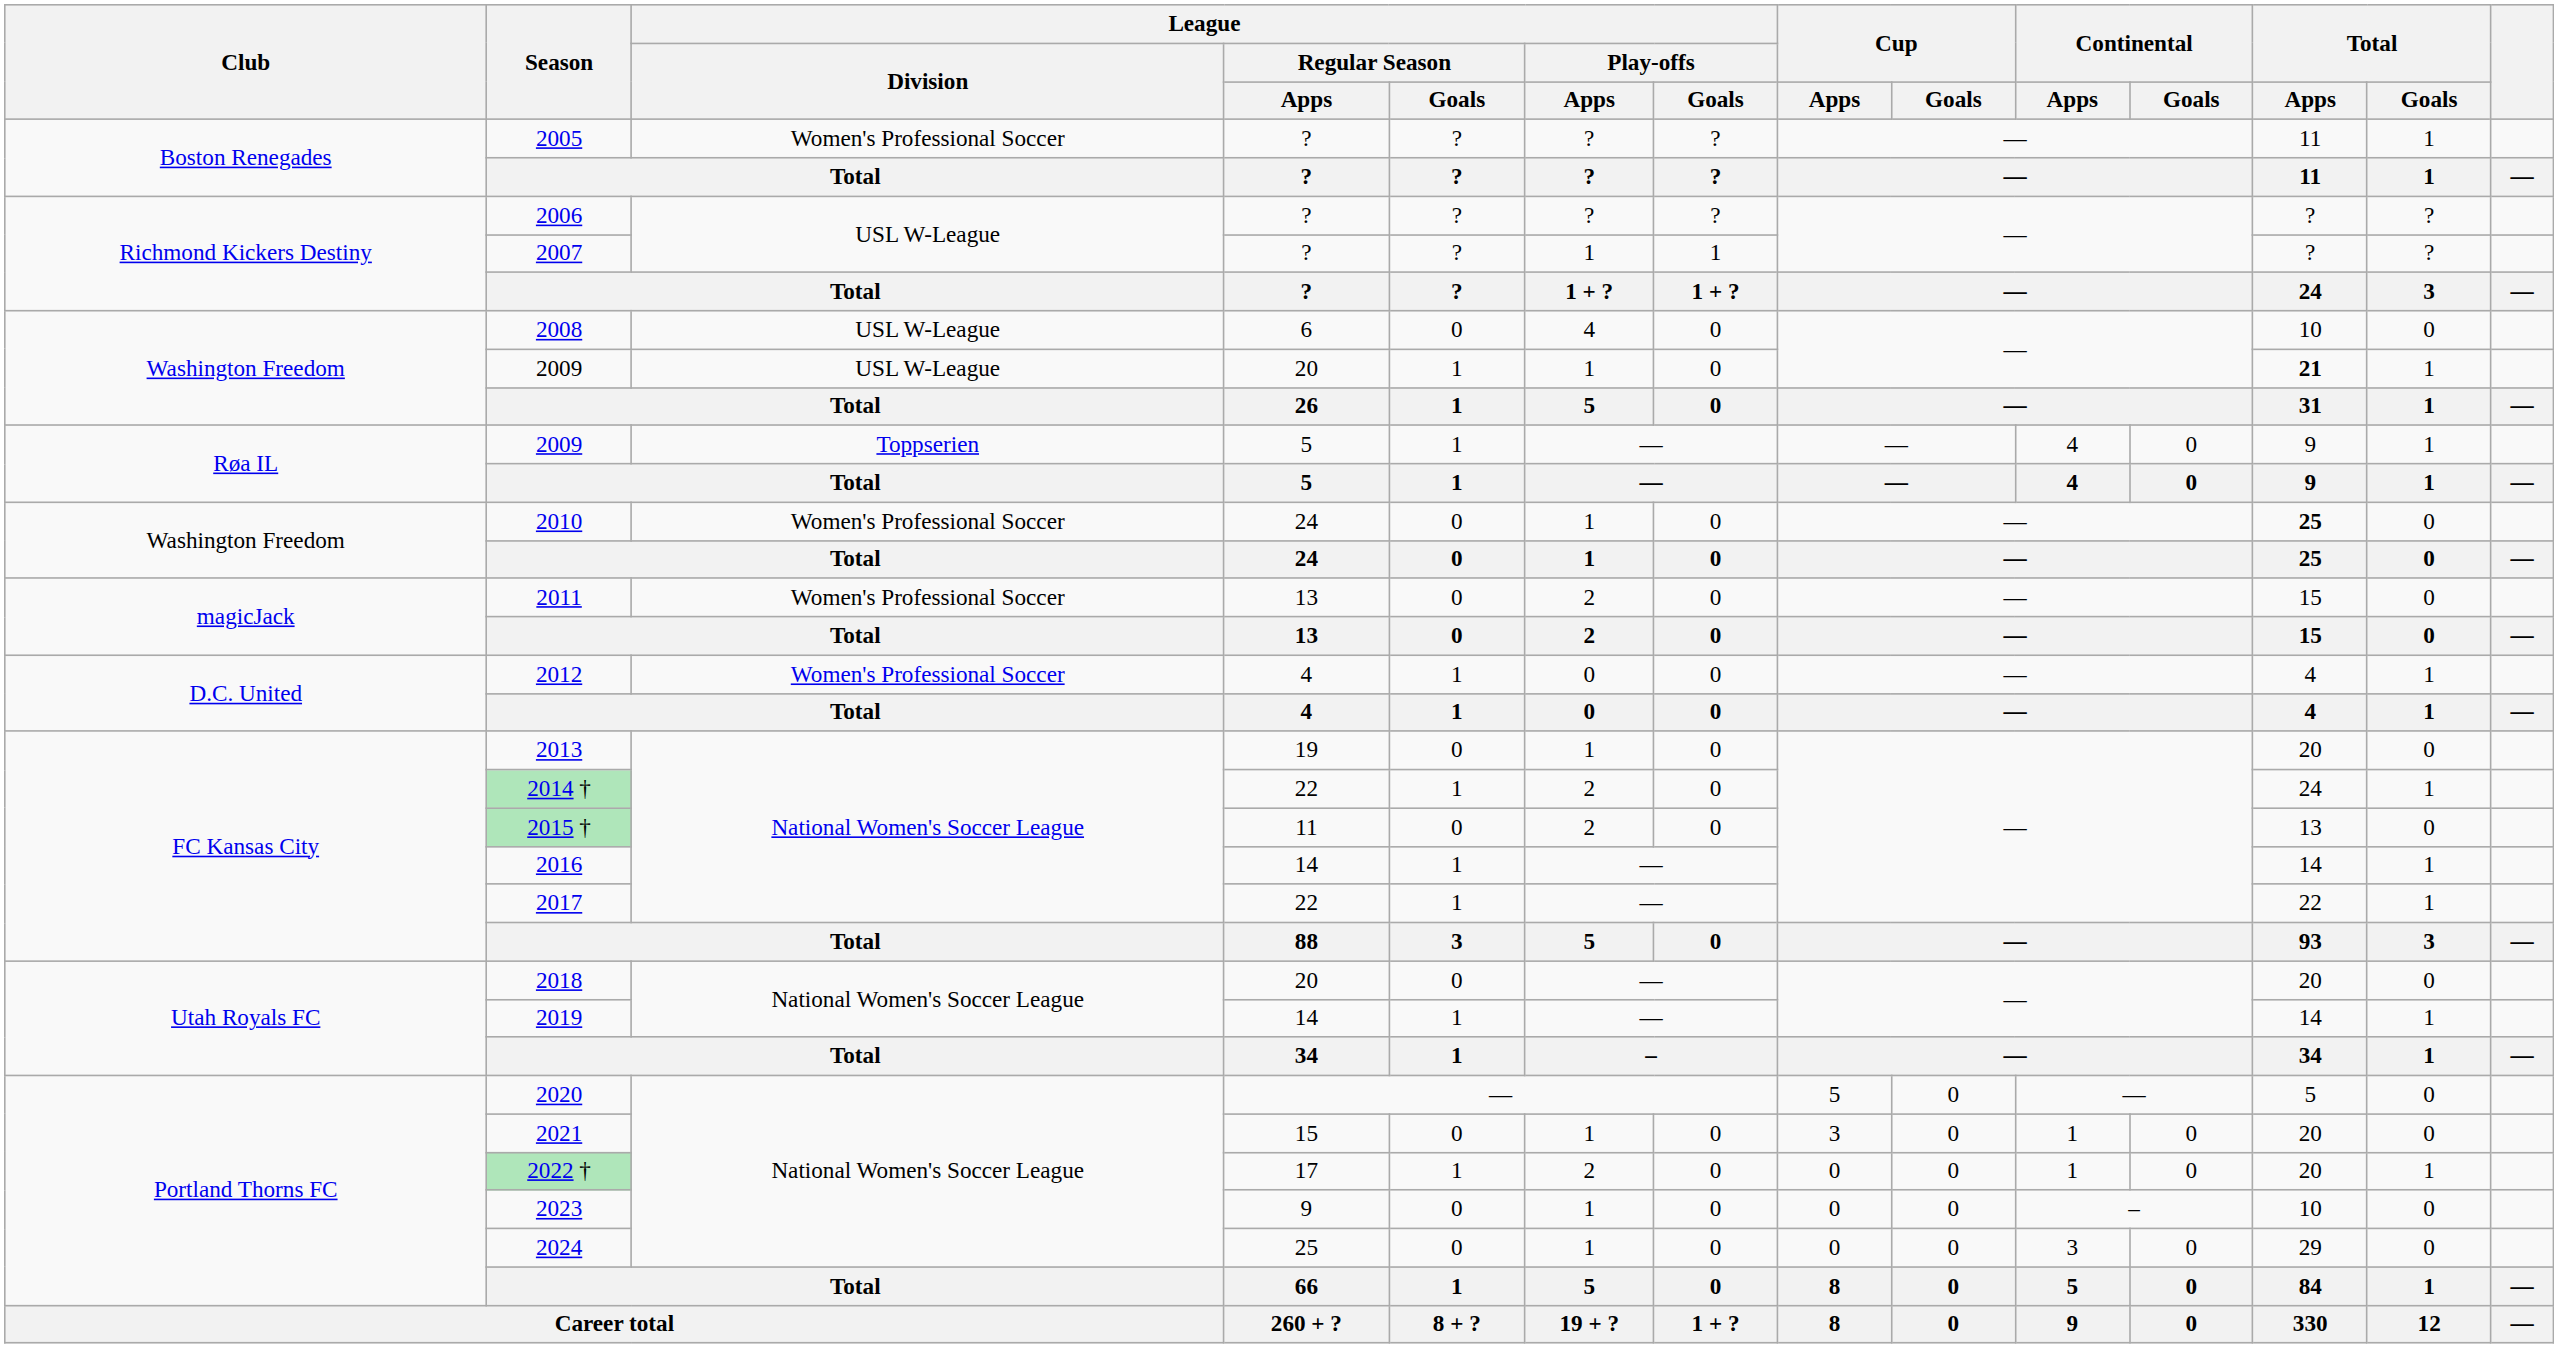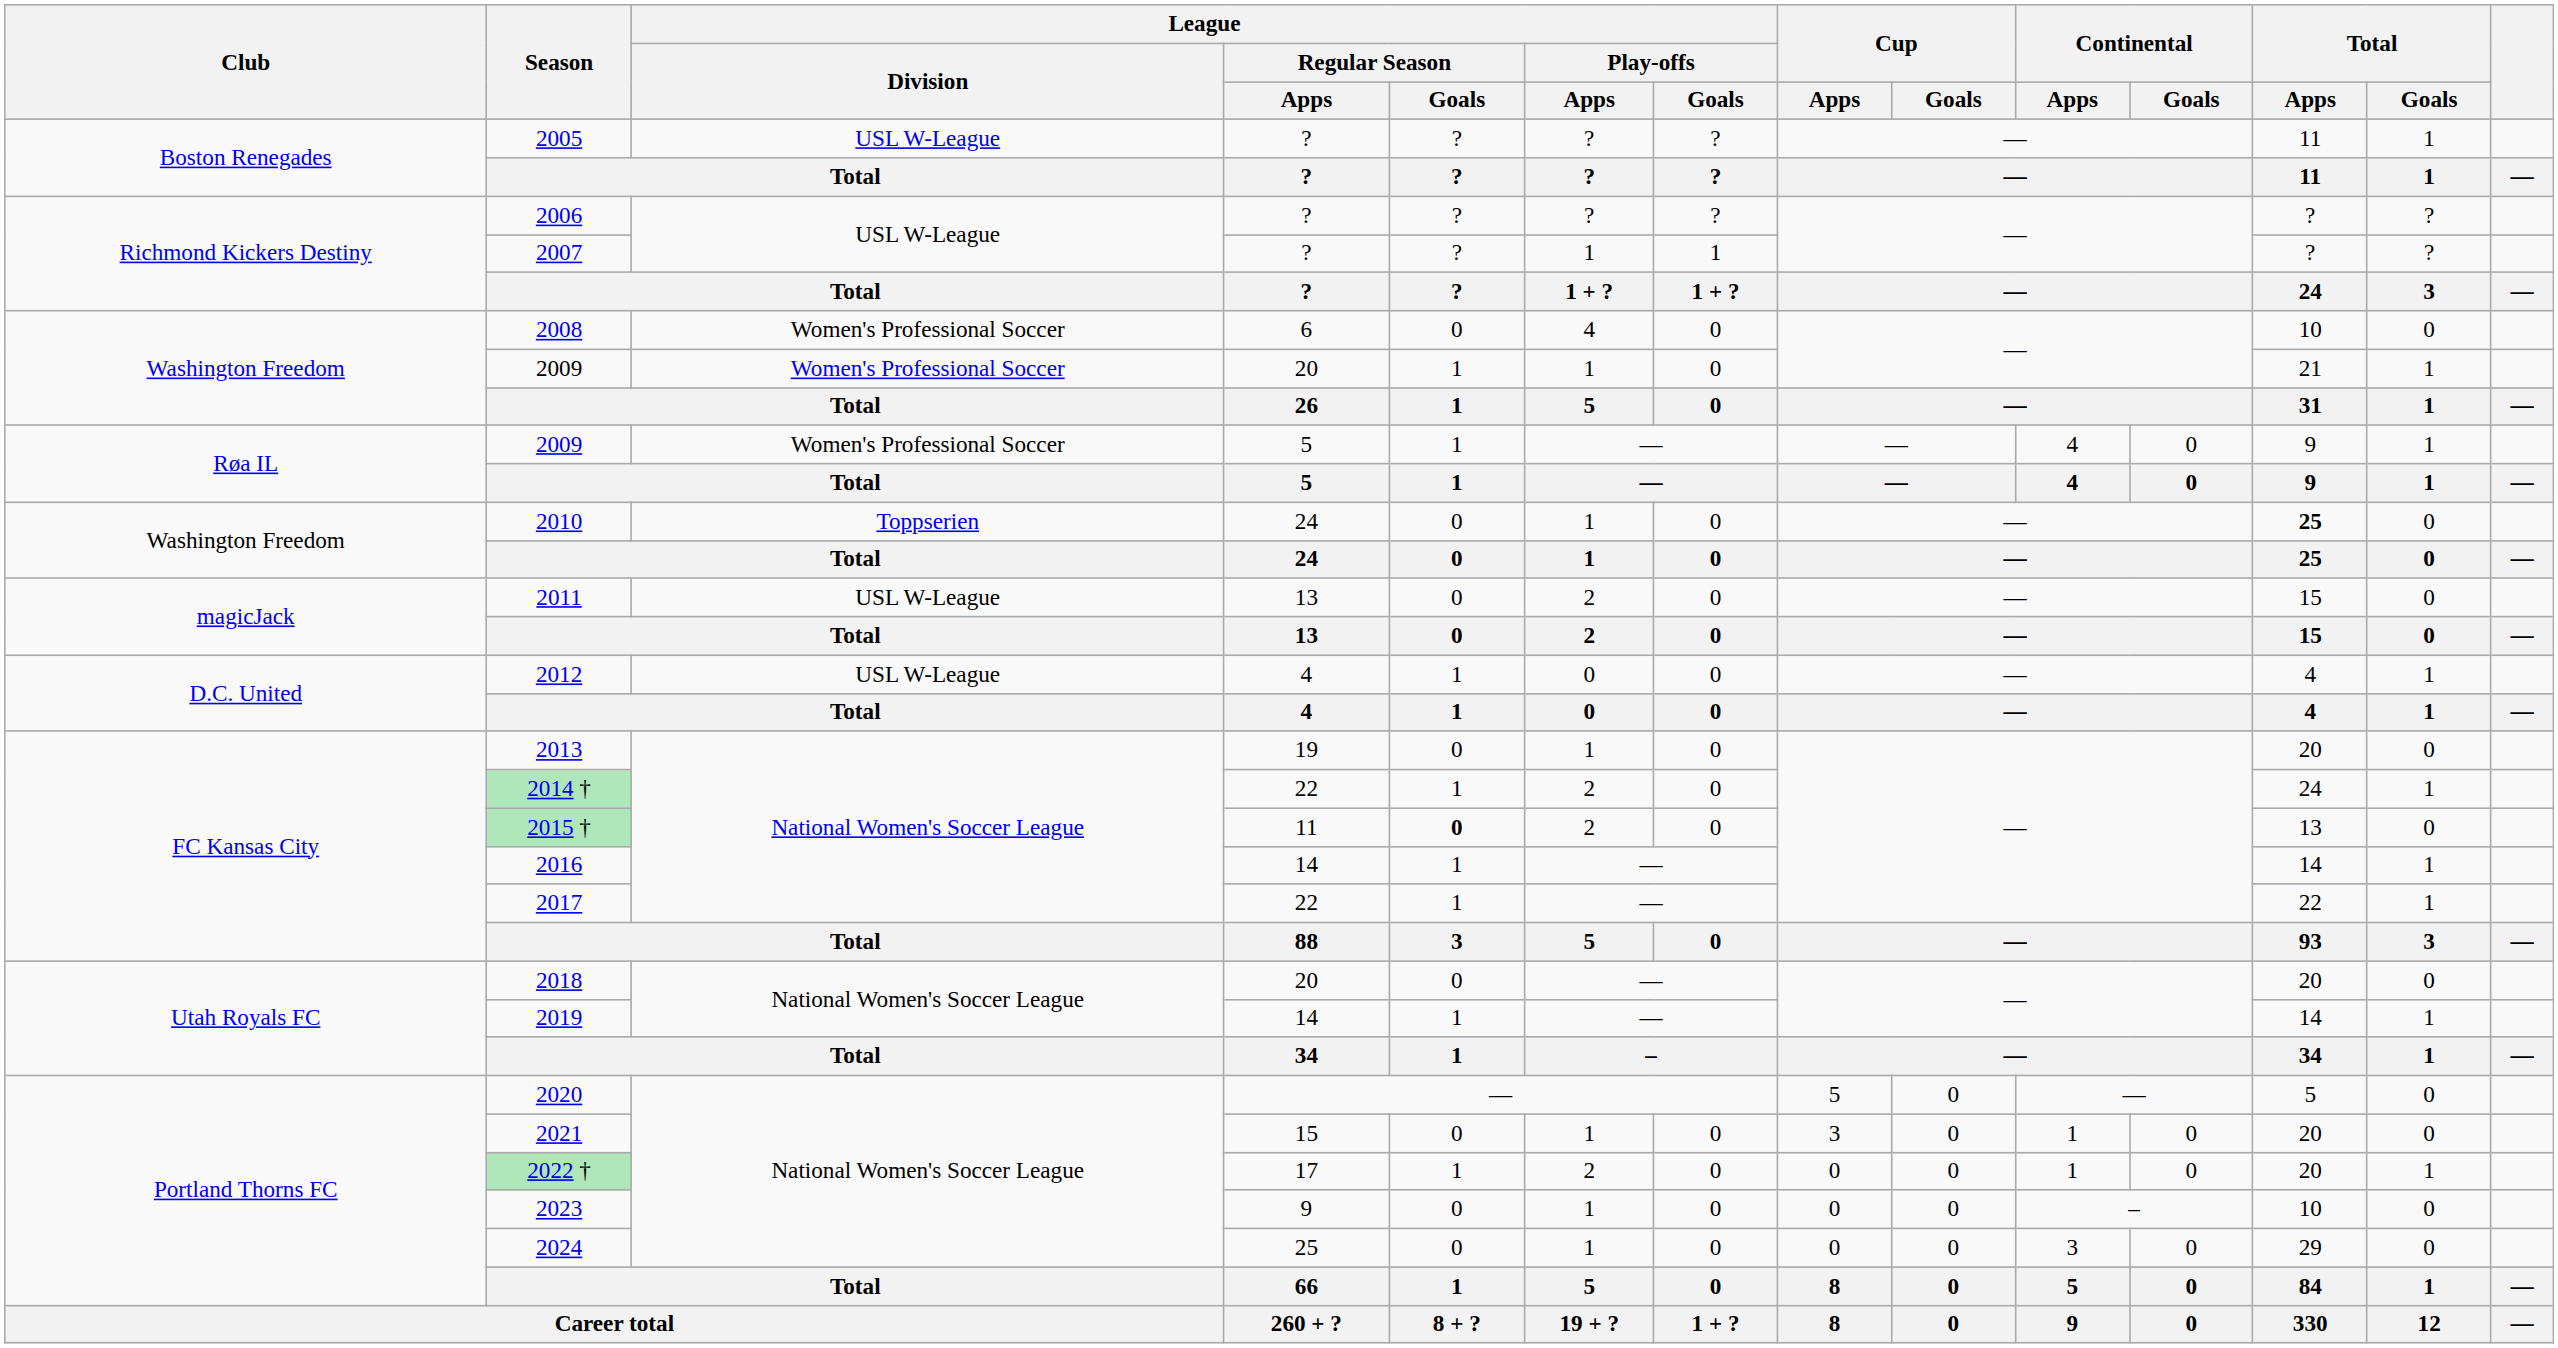(928, 138) Women's Professional Soccer -> (928, 138) USL W-League
(928, 329) USL W-League -> (928, 329) Women's Professional Soccer
(928, 368) USL W-League -> (928, 368) Women's Professional Soccer
(2310, 368) bold -> (2310, 368) normal
(928, 444) Toppserien -> (928, 444) Women's Professional Soccer
(928, 521) Women's Professional Soccer -> (928, 521) Toppserien
(928, 597) Women's Professional Soccer -> (928, 597) USL W-League
(928, 674) Women's Professional Soccer -> (928, 674) USL W-League
(1457, 826) normal -> (1457, 826) bold
